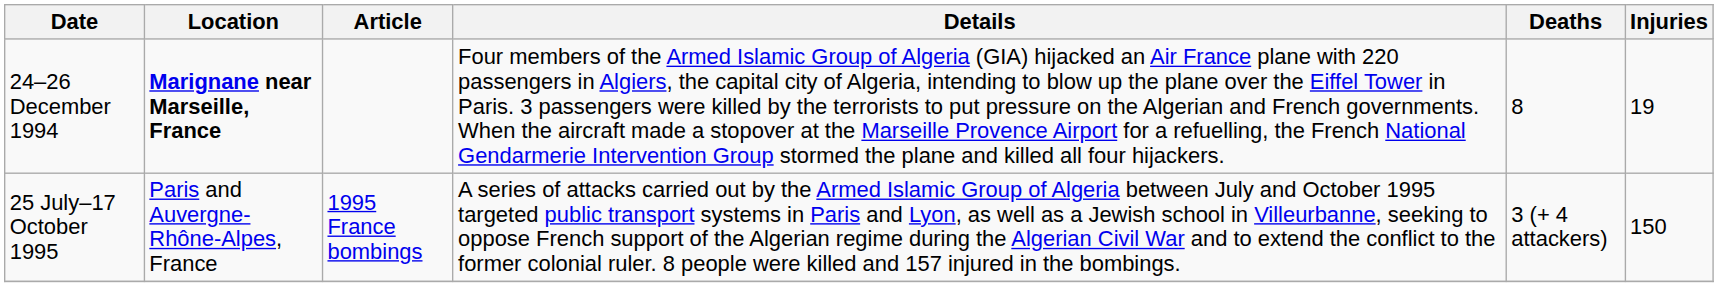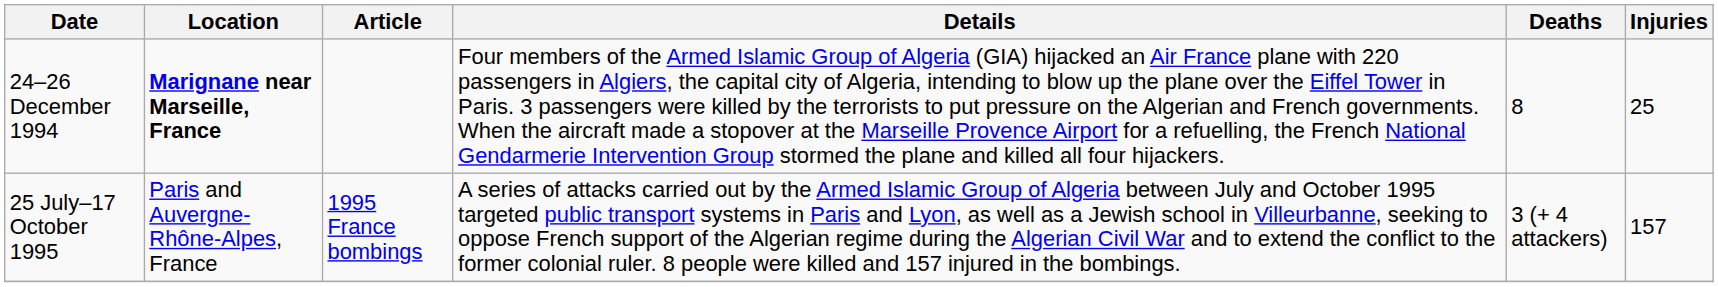(1642, 105) 19 -> (1642, 105) 25
(1648, 227) 150 -> (1648, 227) 157
